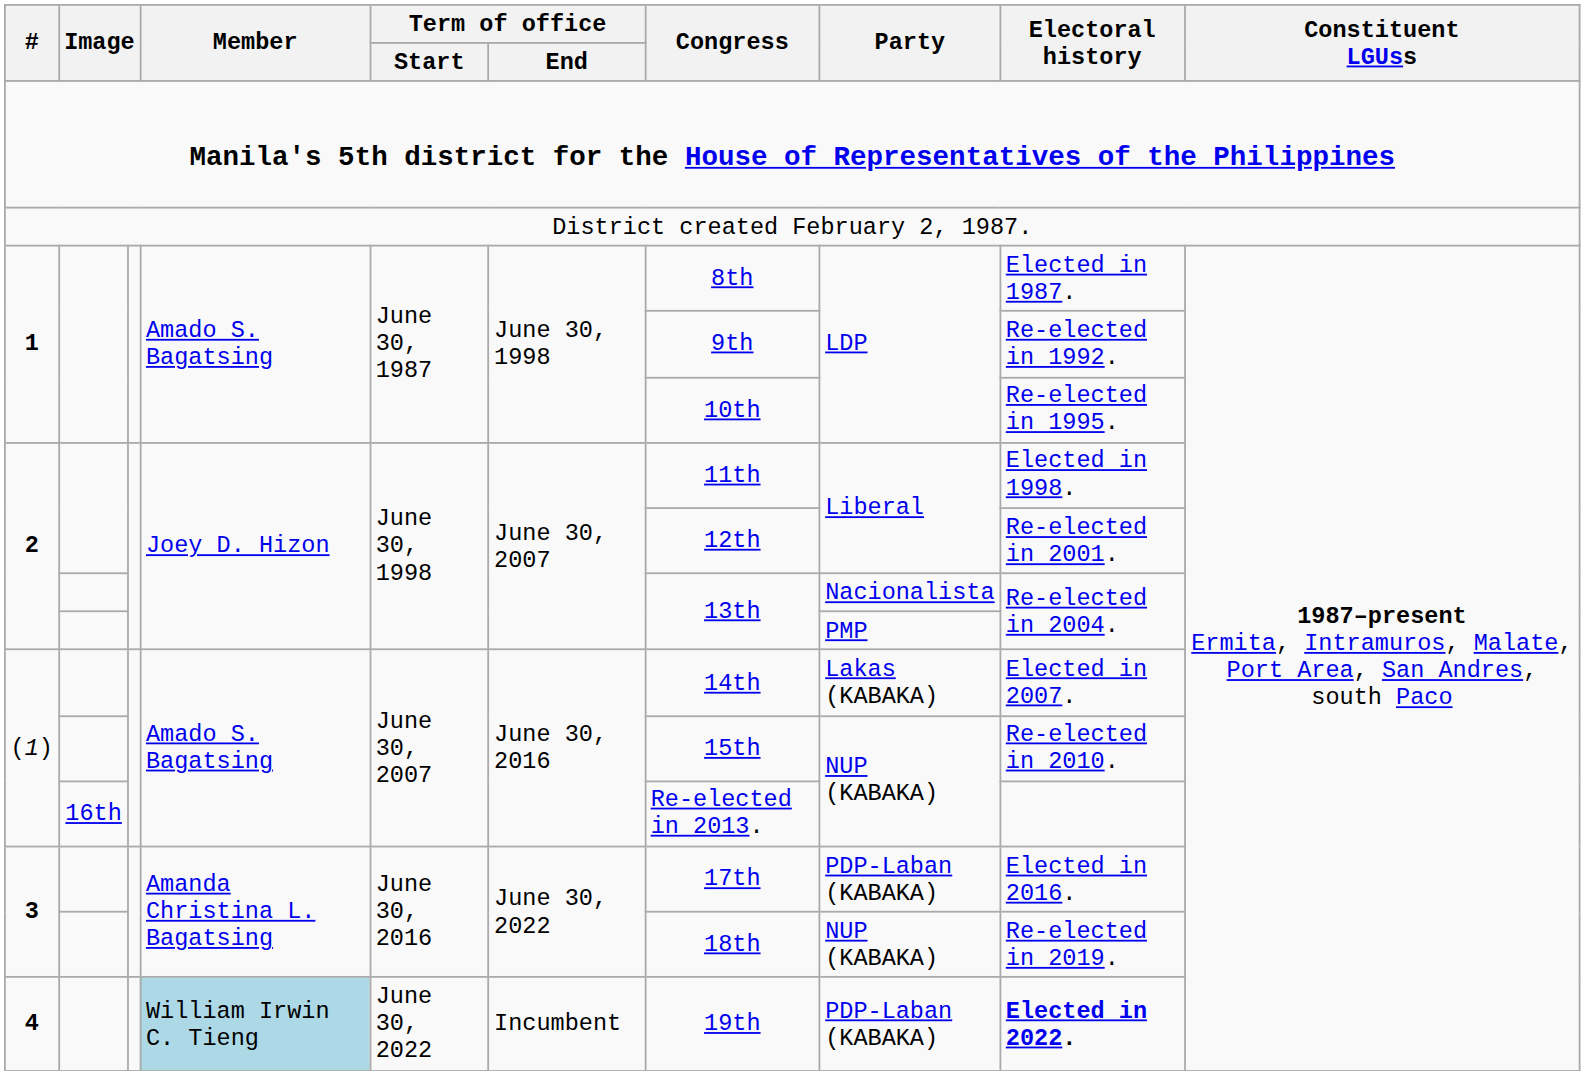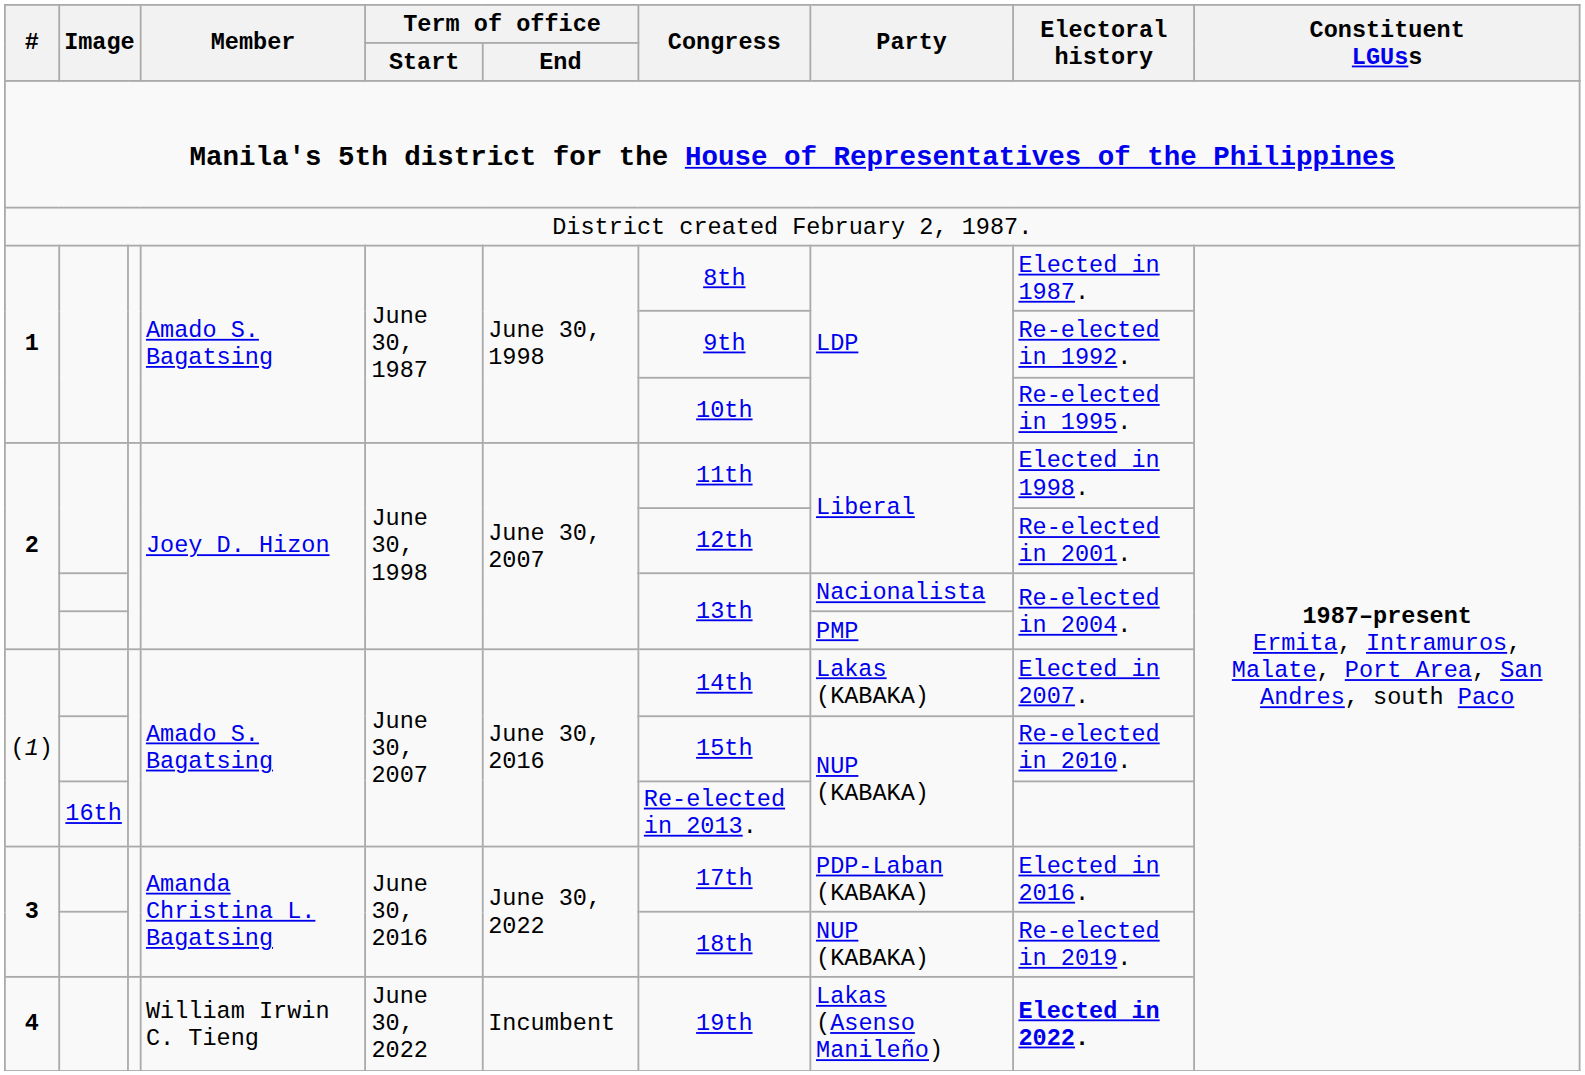(238, 1024) lightblue background -> (238, 1024) no background
(889, 1024) PDP-Laban (KABAKA) -> (880, 1024) Lakas (Asenso Manileño)
